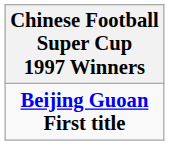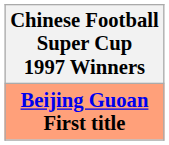(84, 111) no background -> (84, 111) lightsalmon background
